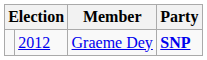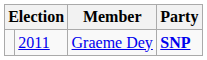(34, 42) 2012 -> (34, 42) 2011
